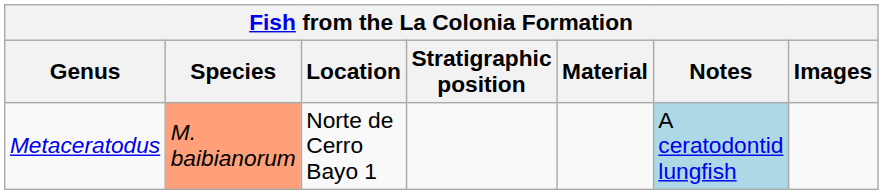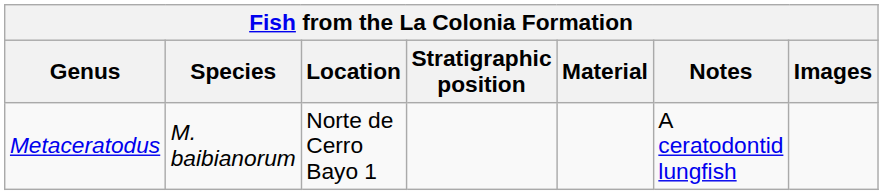(233, 145) lightsalmon background -> (233, 145) no background
(721, 145) lightblue background -> (721, 145) no background
